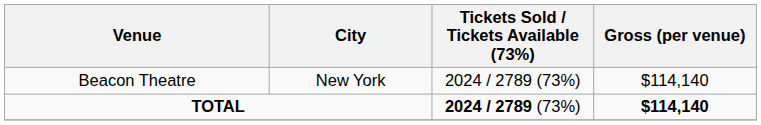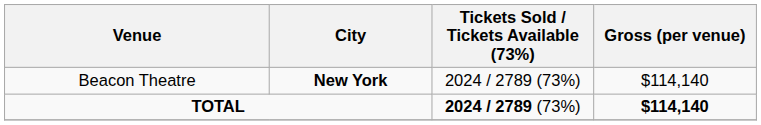(351, 80) normal -> (351, 80) bold
